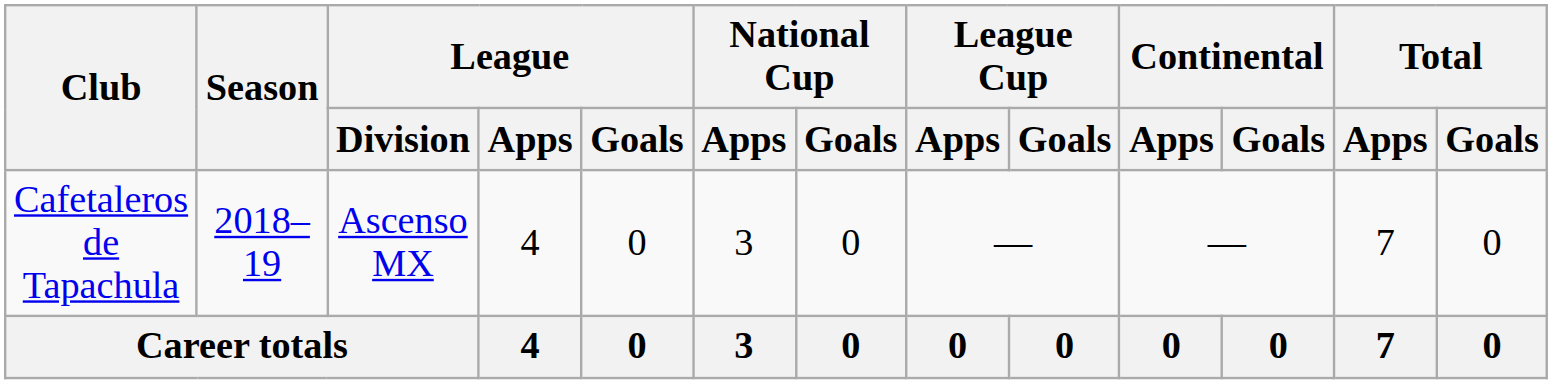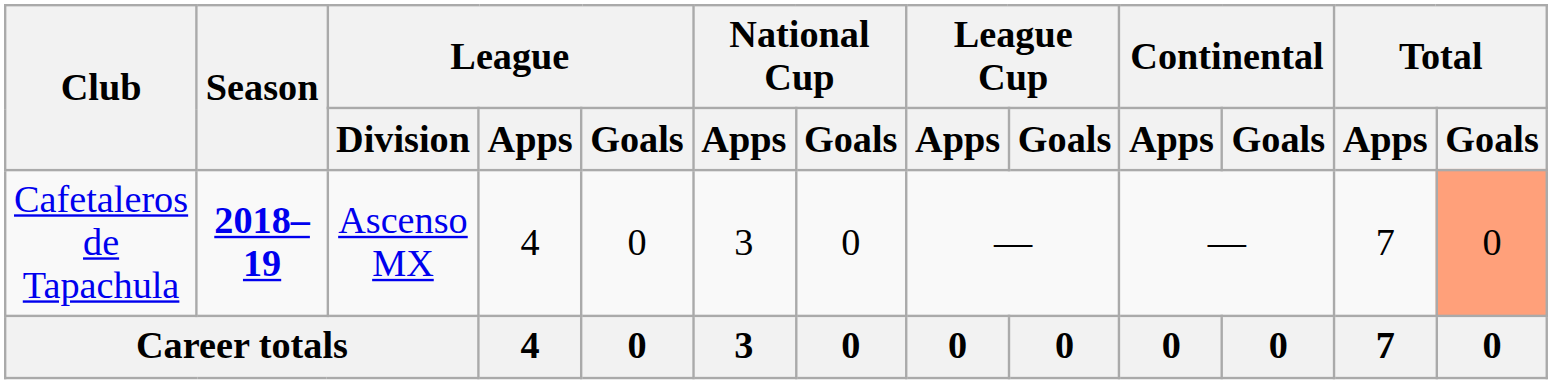(262, 242) normal -> (262, 242) bold
(1492, 242) no background -> (1492, 242) lightsalmon background
